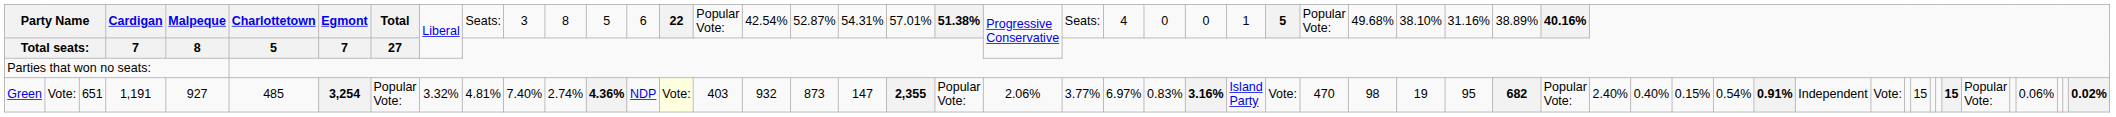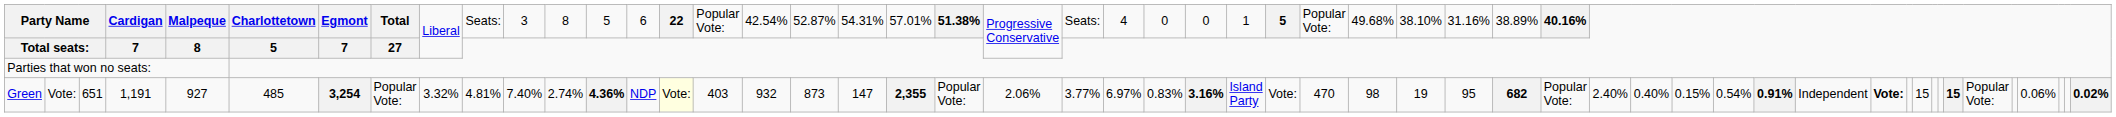(1888, 94) normal -> (1889, 94) bold
